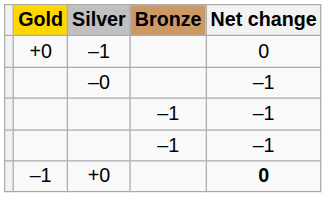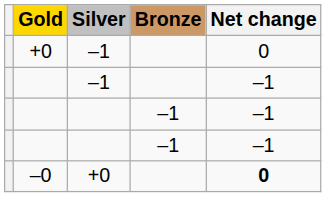(99, 82) –0 -> (99, 82) –1
(41, 176) –1 -> (41, 176) –0
